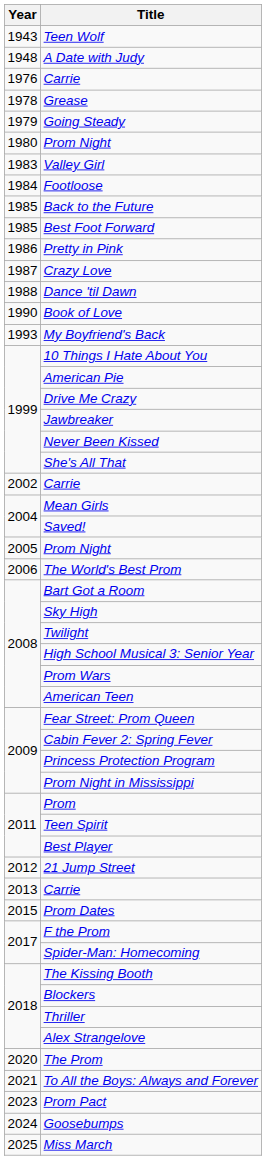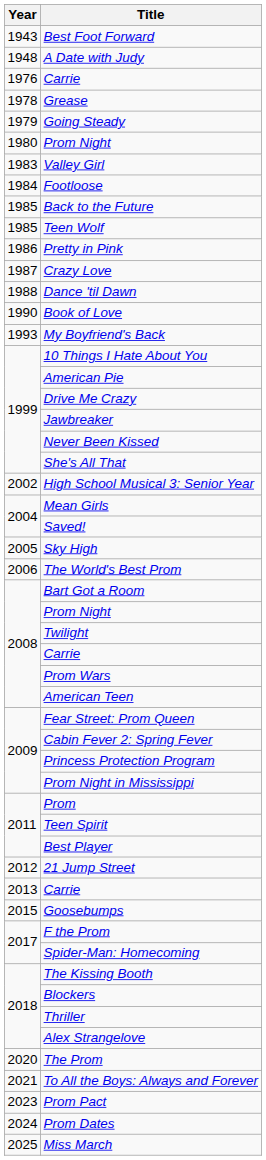(74, 36) Teen Wolf -> (99, 36) Best Foot Forward
(99, 228) Best Foot Forward -> (74, 228) Teen Wolf
(62, 484) Carrie -> (149, 484) High School Musical 3: Senior Year
(77, 548) Prom Night -> (71, 548) Sky High
(71, 611) Sky High -> (77, 611) Prom Night
(149, 654) High School Musical 3: Senior Year -> (62, 654) Carrie
(79, 910) Prom Dates -> (84, 910) Goosebumps
(84, 1123) Goosebumps -> (79, 1123) Prom Dates
